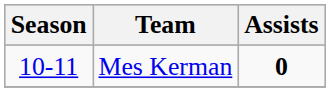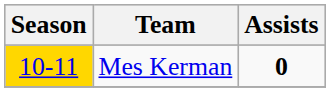(49, 65) no background -> (49, 65) gold background
